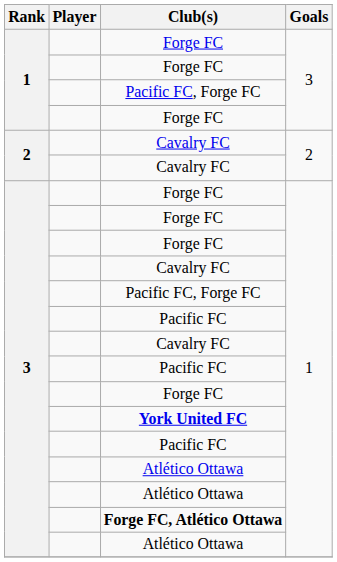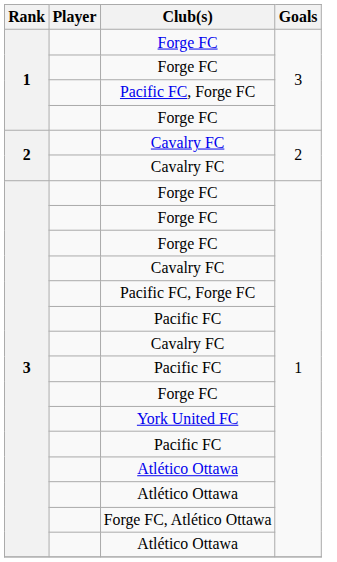(193, 419) bold -> (188, 419) normal
(193, 519) bold -> (188, 519) normal
